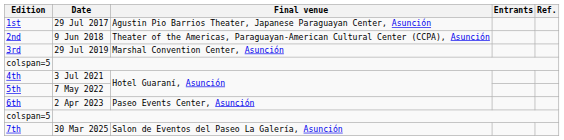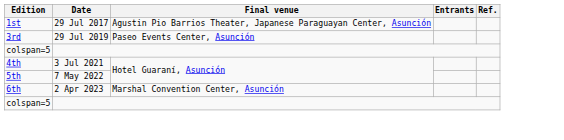- row: (14, 38)
(198, 51) Marshal Convention Center, Asunción -> (183, 38) Paseo Events Center, Asunción
(183, 103) Paseo Events Center, Asunción -> (198, 90) Marshal Convention Center, Asunción
- row: (14, 130)
